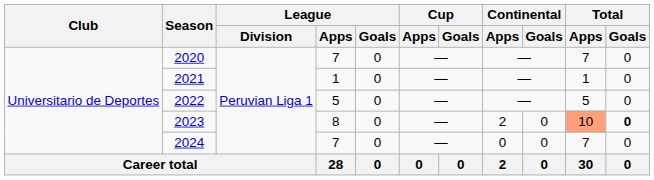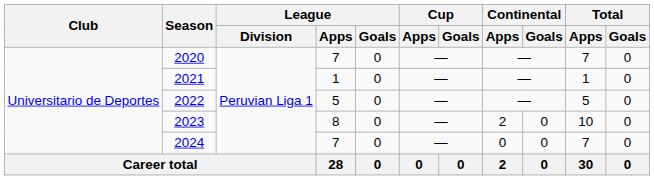(586, 121) lightsalmon background -> (586, 121) no background
(627, 121) bold -> (627, 121) normal
